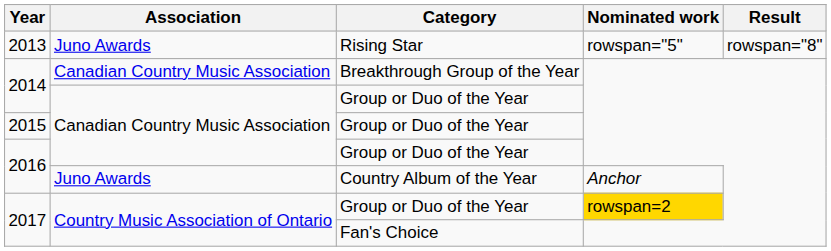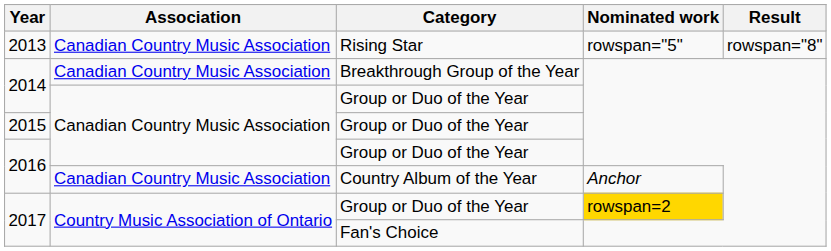(102, 44) Juno Awards -> (192, 44) Canadian Country Music Association
(102, 179) Juno Awards -> (192, 179) Canadian Country Music Association
